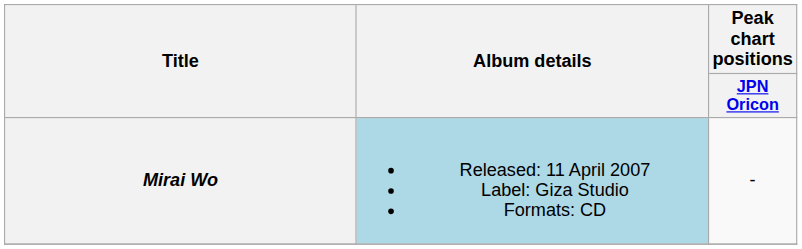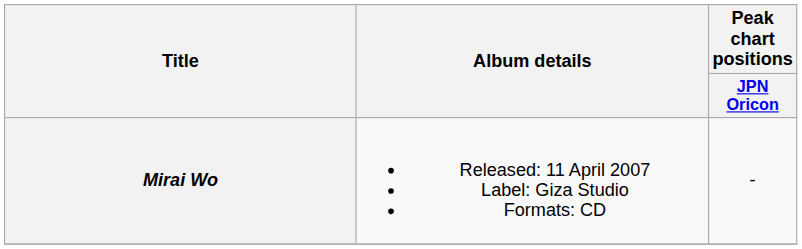(532, 191) lightblue background -> (532, 191) no background
